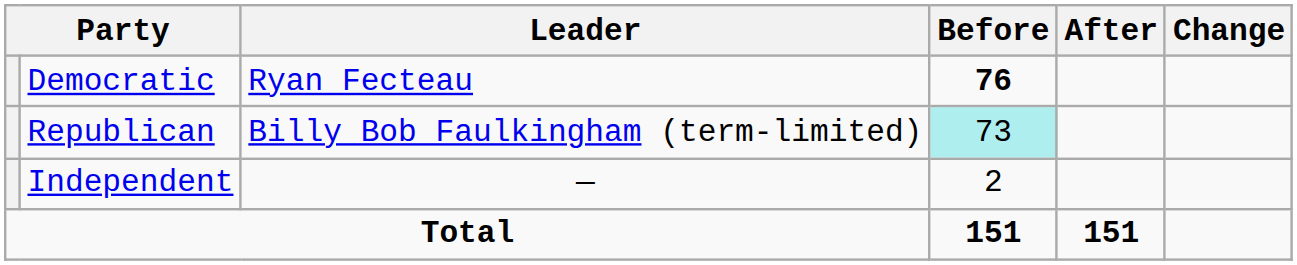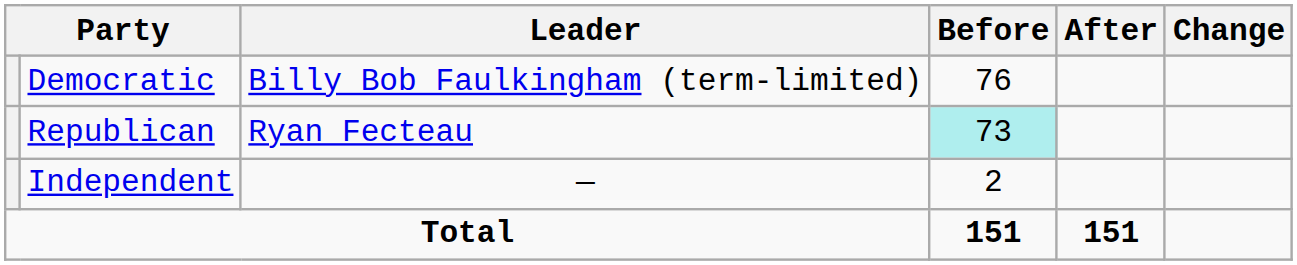(361, 81) Ryan Fecteau -> (585, 81) Billy Bob Faulkingham (term-limited)
(993, 81) bold -> (993, 81) normal
(585, 132) Billy Bob Faulkingham (term-limited) -> (361, 132) Ryan Fecteau
